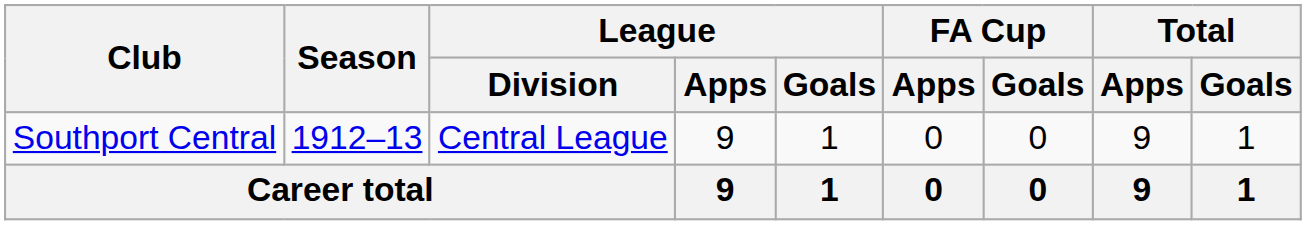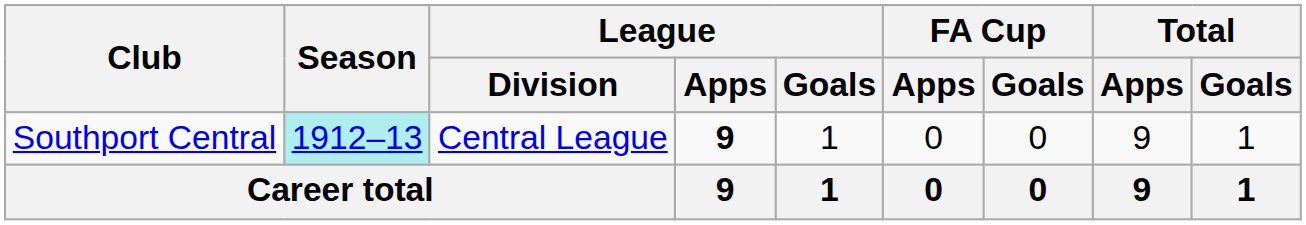(357, 137) no background -> (357, 137) paleturquoise background
(725, 137) normal -> (725, 137) bold
